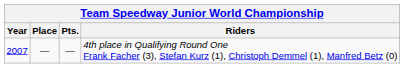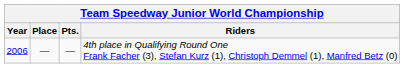(17, 51) 2007 -> (17, 51) 2006
